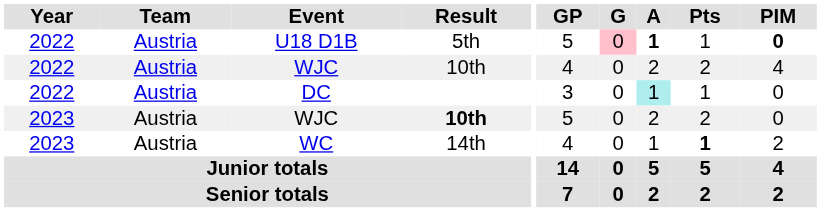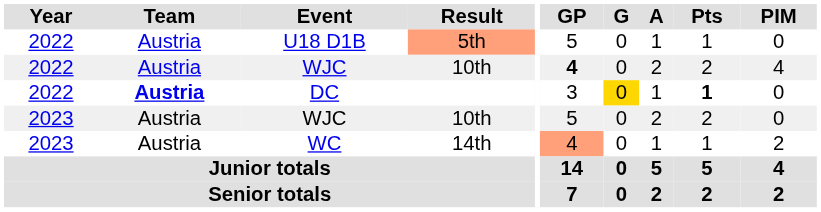(466, 41) no background -> (472, 41) lightsalmon background
(618, 41) pink background -> (621, 41) no background
(654, 41) bold -> (656, 41) normal
(778, 41) bold -> (779, 41) normal
(568, 67) normal -> (572, 67) bold
(165, 92) normal -> (169, 92) bold
(618, 92) no background -> (621, 92) gold background
(654, 92) paleturquoise background -> (656, 92) no background
(705, 92) normal -> (707, 92) bold
(466, 118) bold -> (472, 118) normal
(568, 143) no background -> (572, 143) lightsalmon background
(705, 143) bold -> (707, 143) normal
